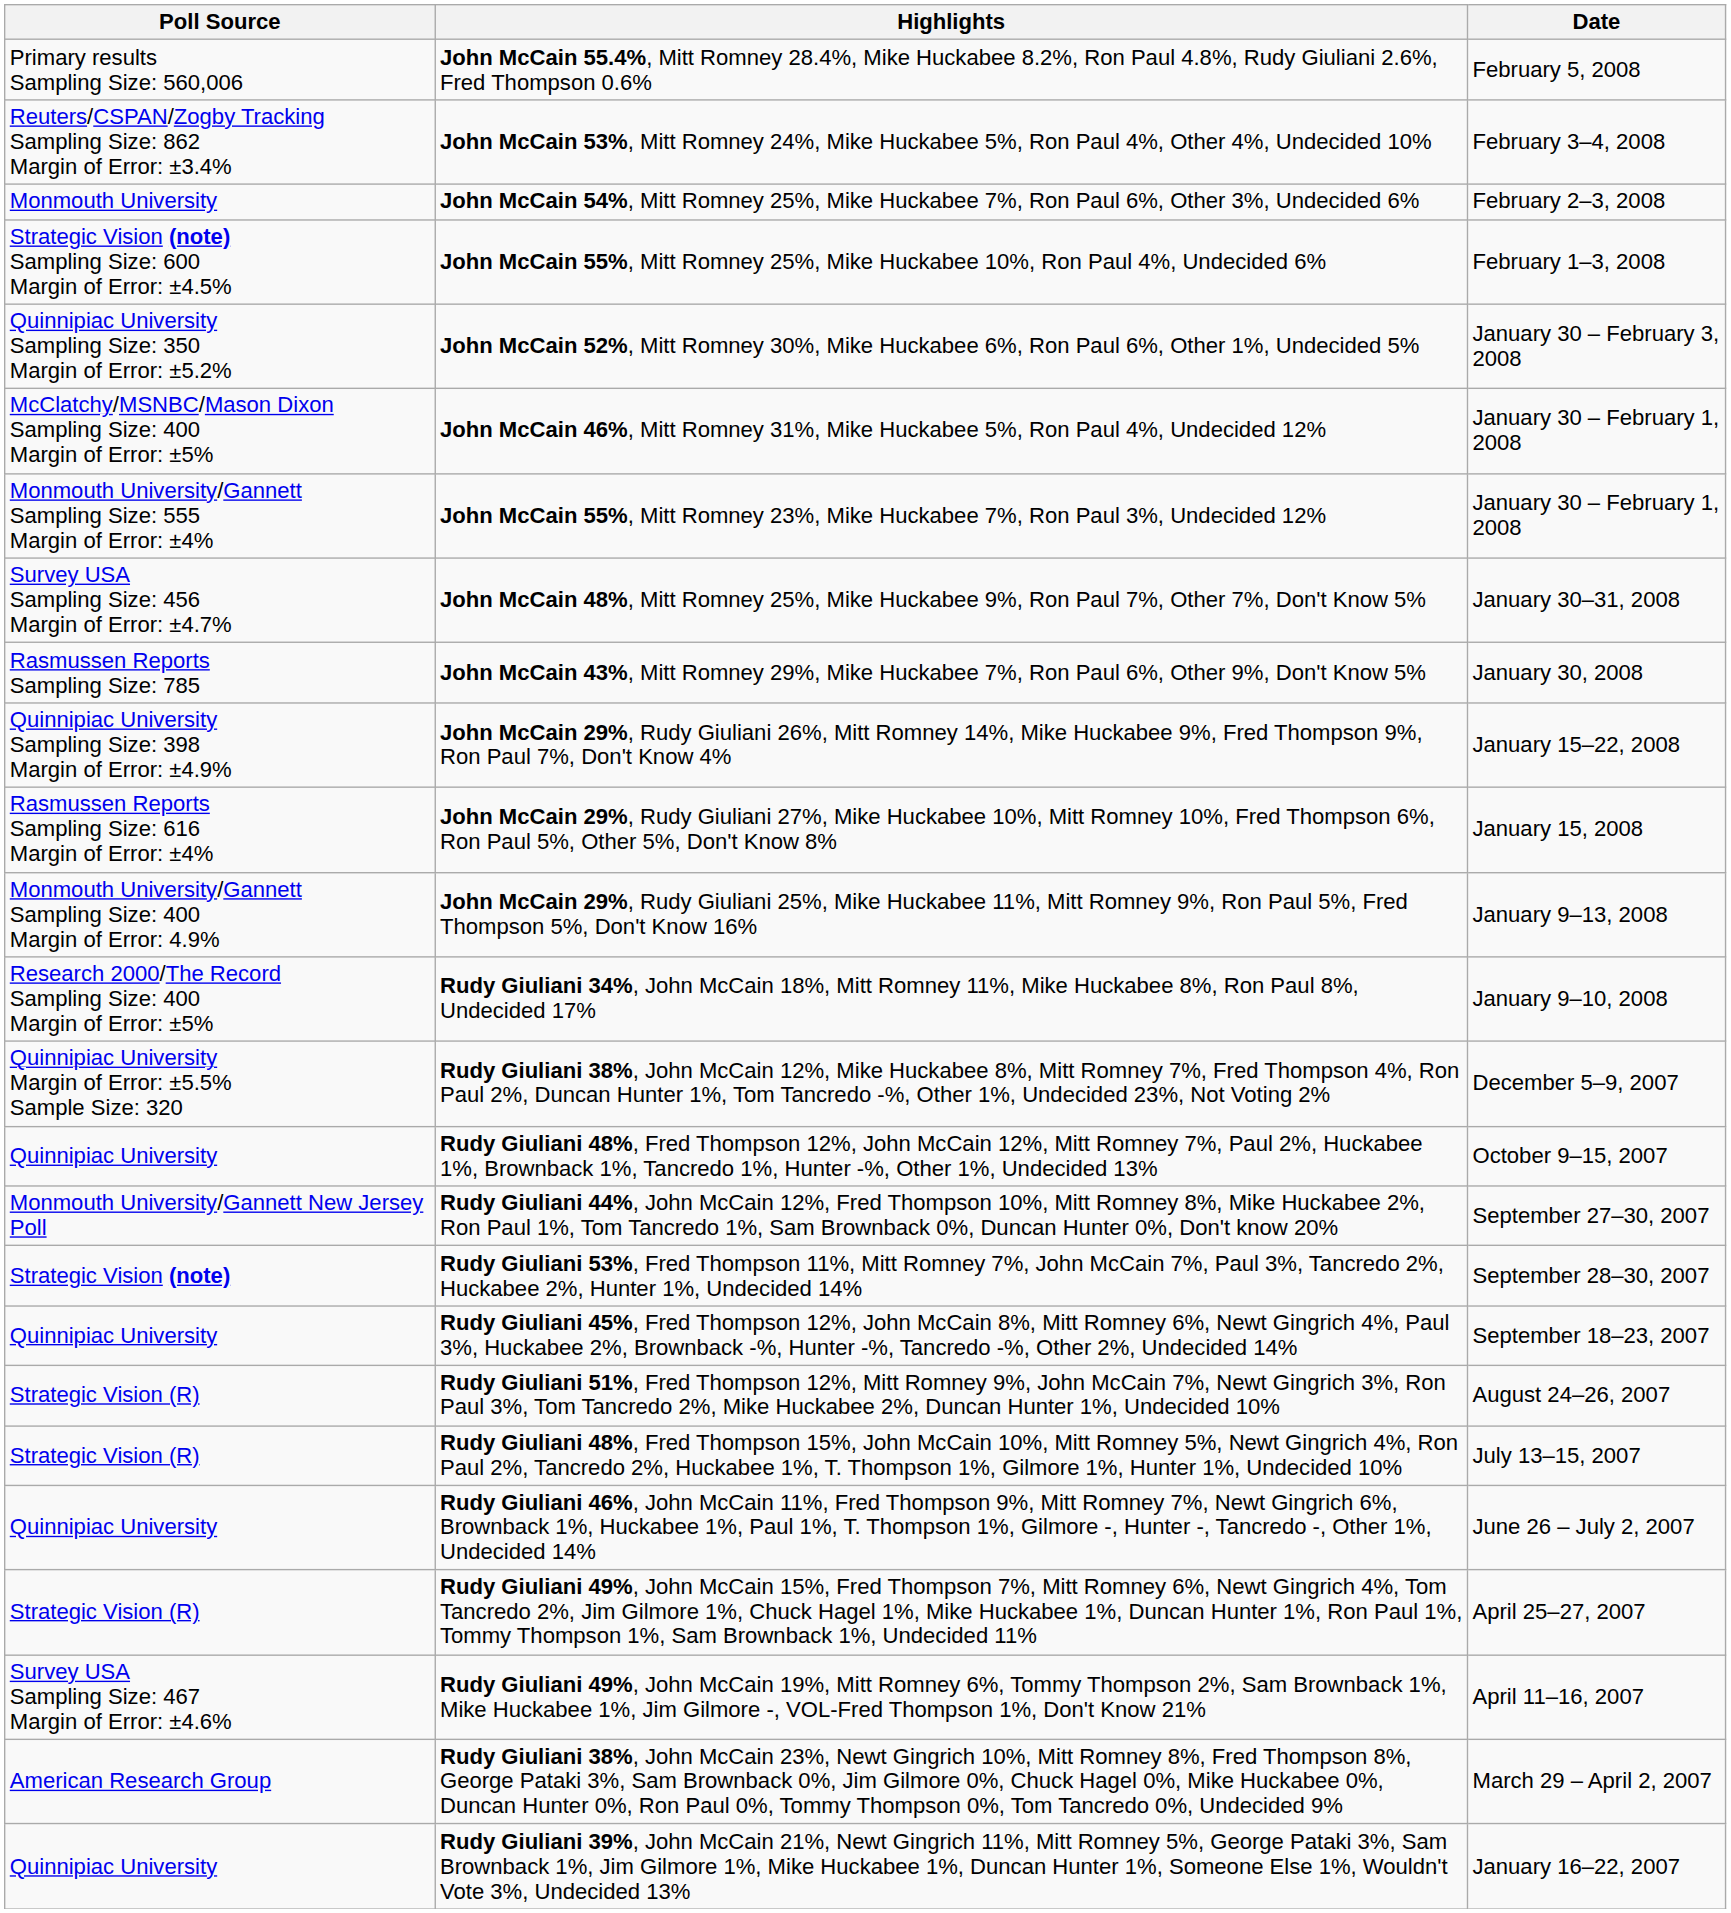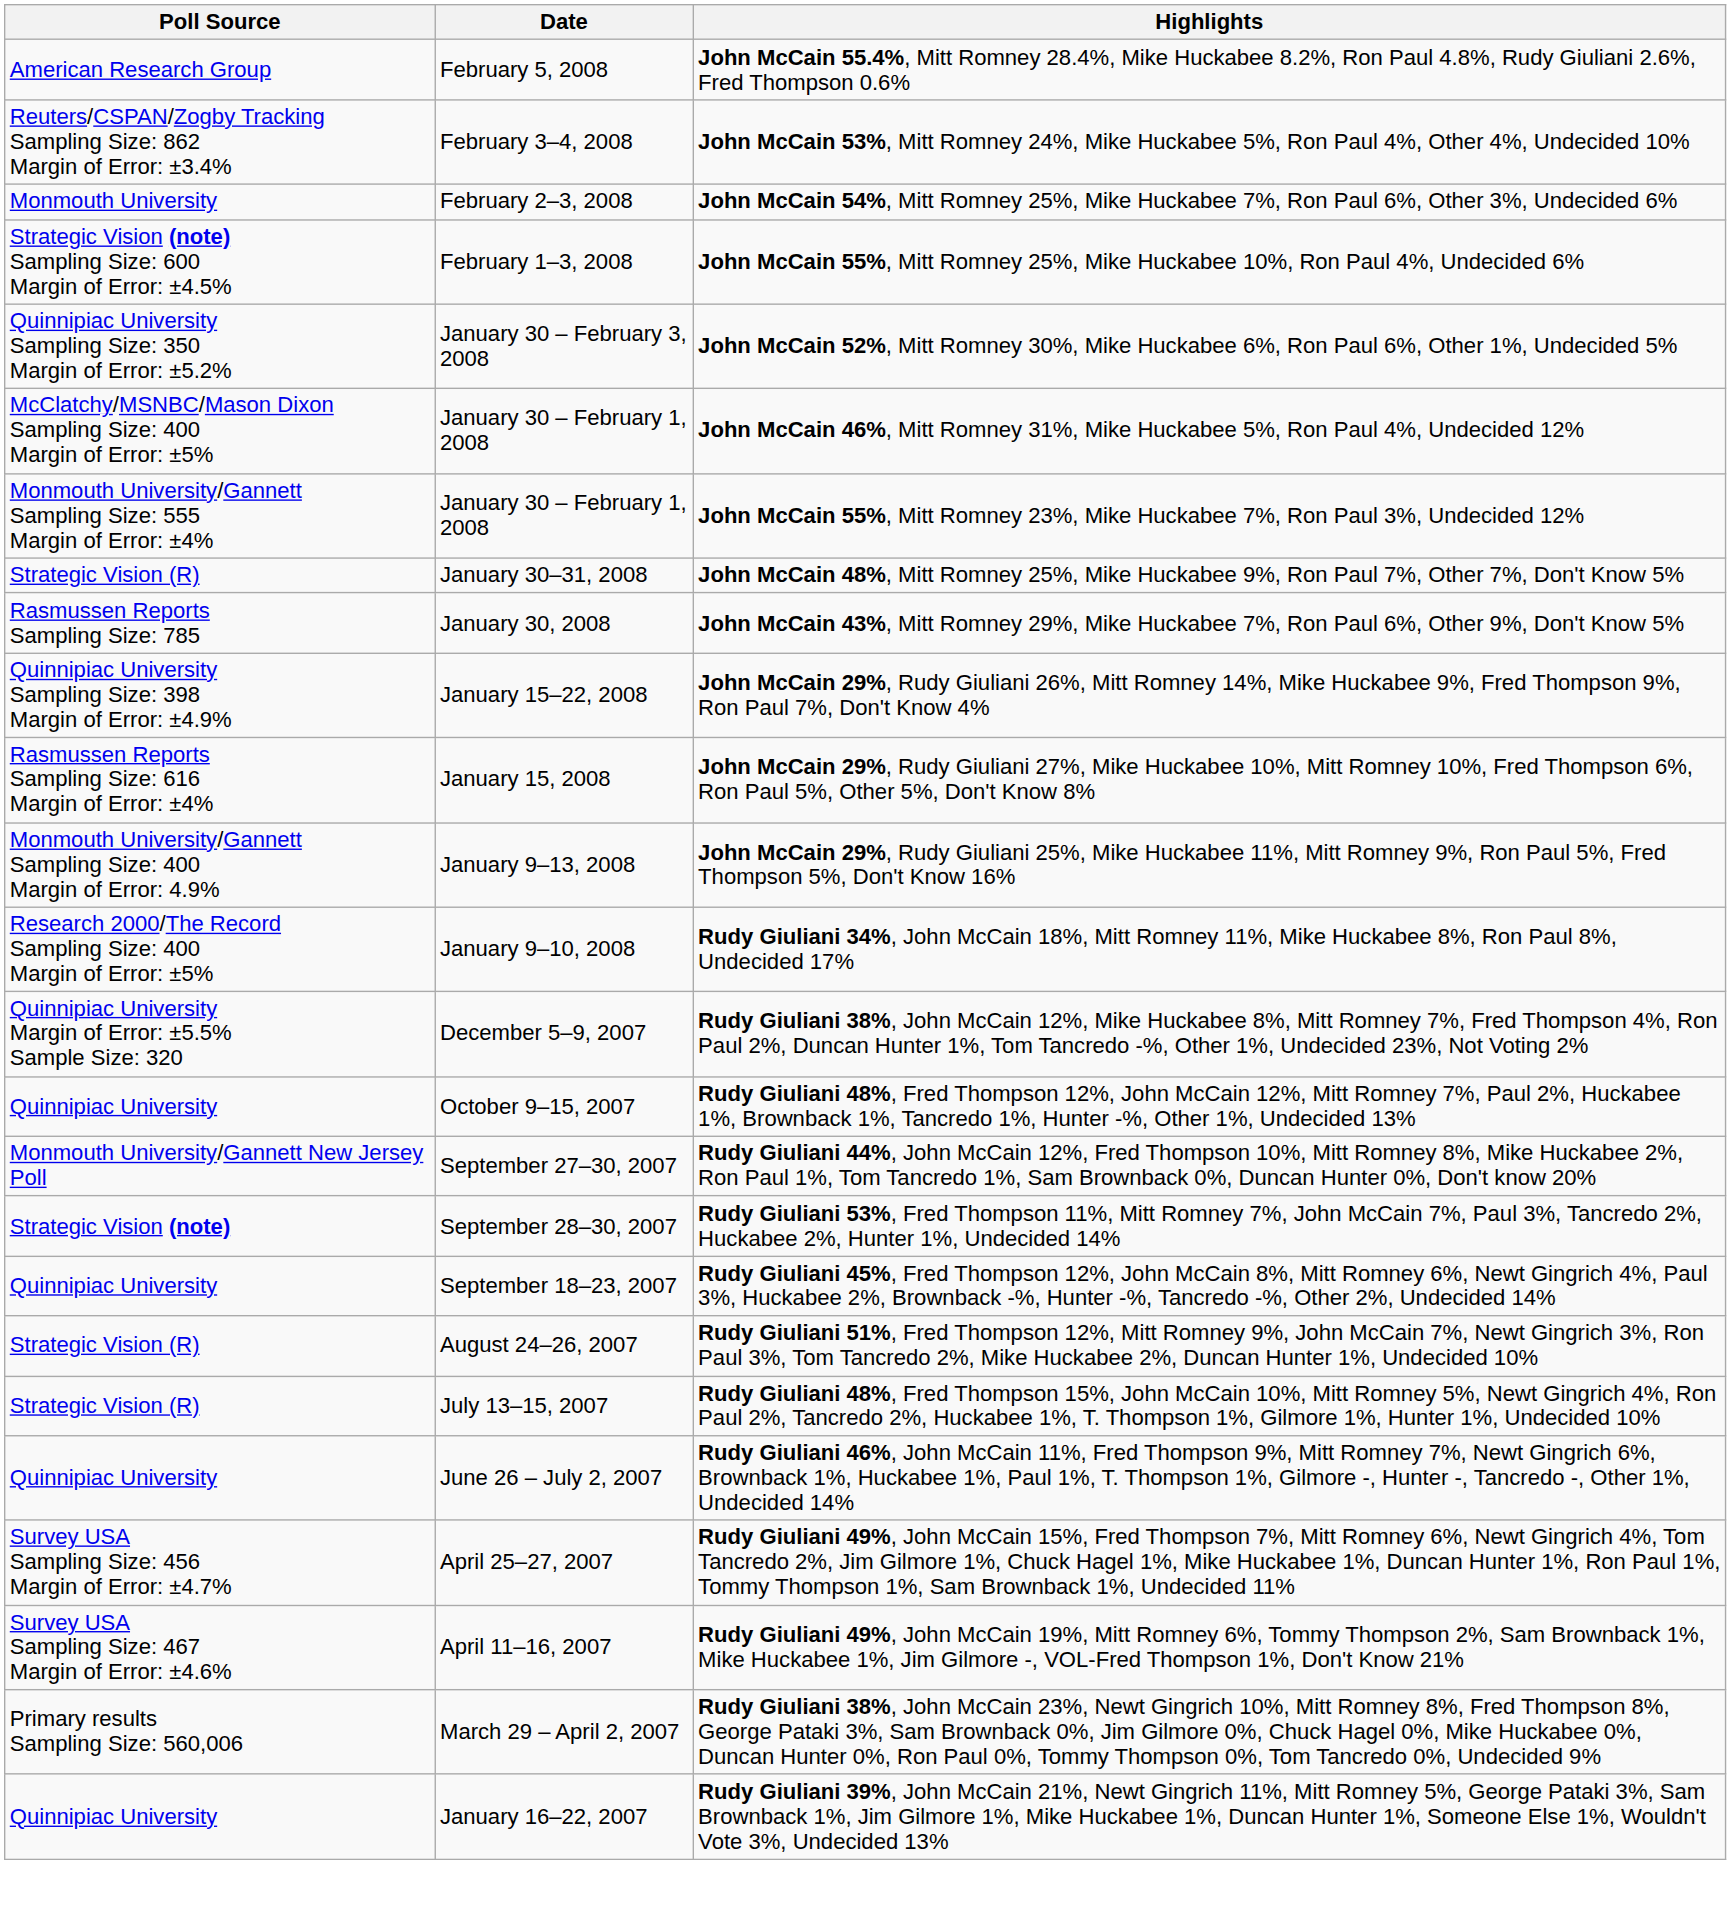columns swapped: (1596, 22) <-> (951, 22)
(126, 69) Primary results Sampling Size: 560,006 -> (140, 69) American Research Group
(121, 600) Survey USA Sampling Size: 456 Margin of Error: ±4.7% -> (105, 575) Strategic Vision (R)
(105, 1612) Strategic Vision (R) -> (121, 1562) Survey USA Sampling Size: 456 Margin of Error: ±4.7%
(140, 1781) American Research Group -> (126, 1731) Primary results Sampling Size: 560,006
